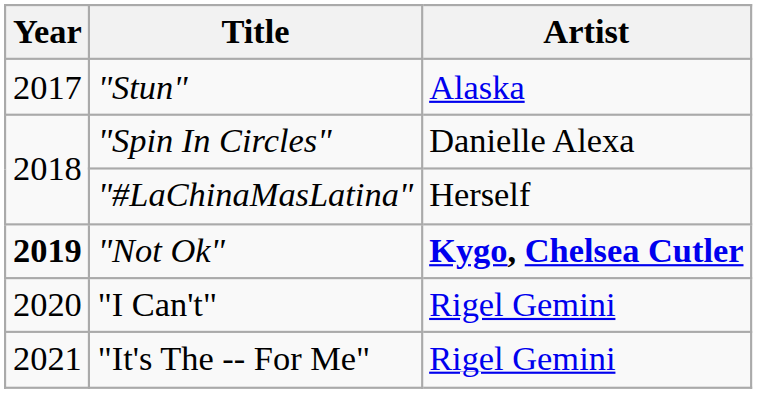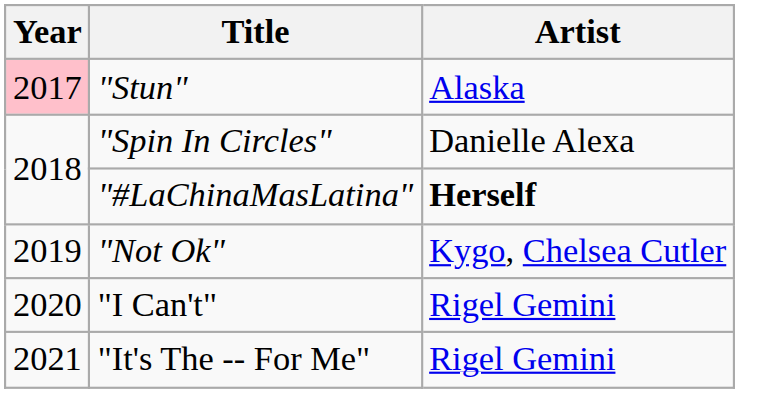(47, 86) no background -> (47, 86) pink background
(480, 195) normal -> (483, 195) bold
(47, 250) bold -> (47, 250) normal
(586, 250) bold -> (578, 250) normal
